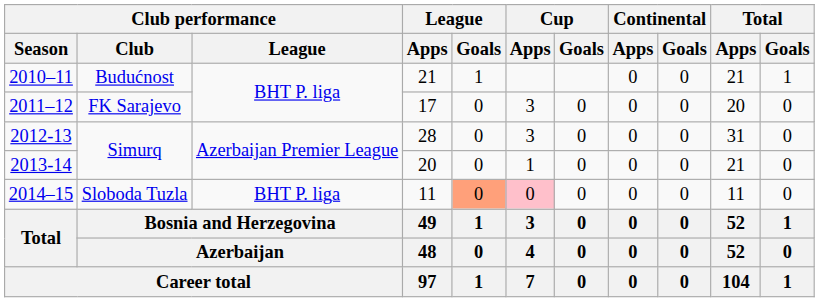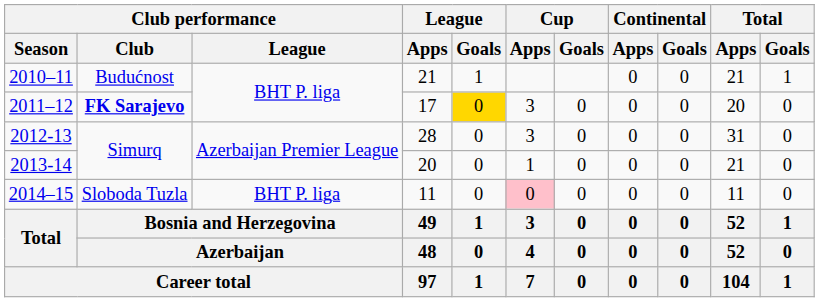(135, 106) normal -> (135, 106) bold
(479, 106) no background -> (479, 106) gold background
(479, 194) lightsalmon background -> (479, 194) no background
